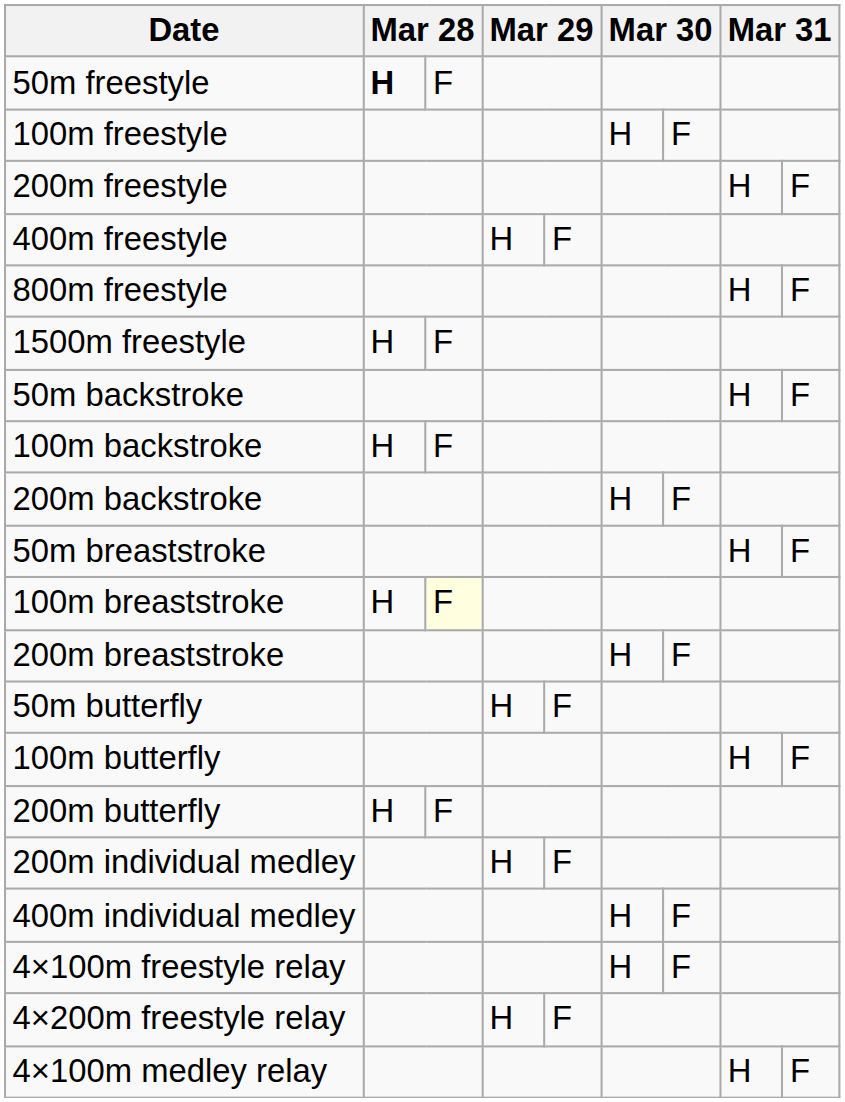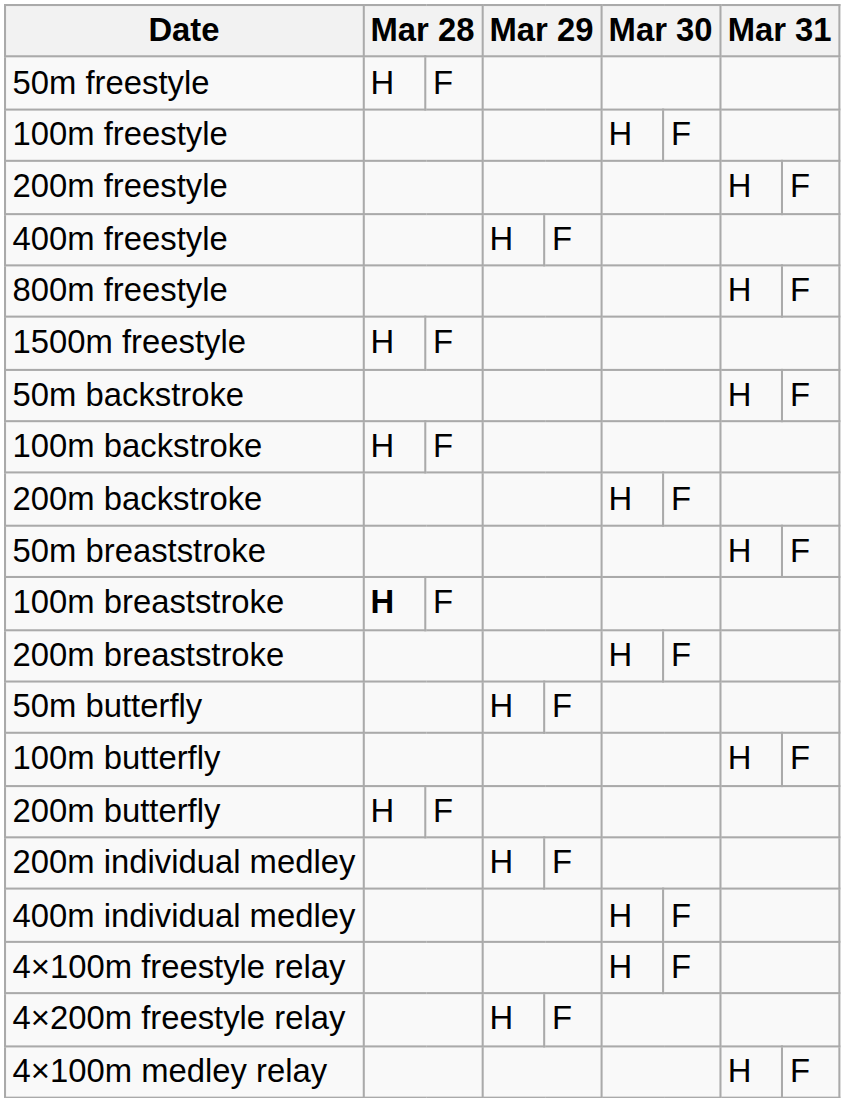(382, 82) bold -> (382, 82) normal
(382, 602) normal -> (382, 602) bold
(443, 602) lightyellow background -> (443, 602) no background
